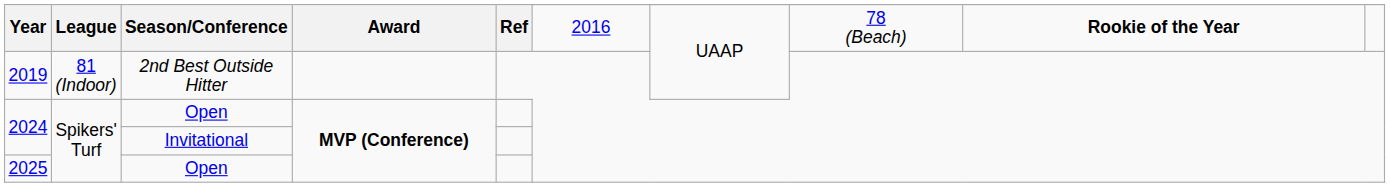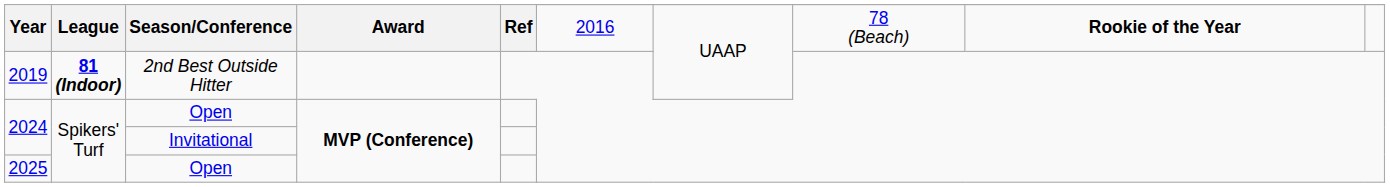(86, 75) normal -> (88, 75) bold
